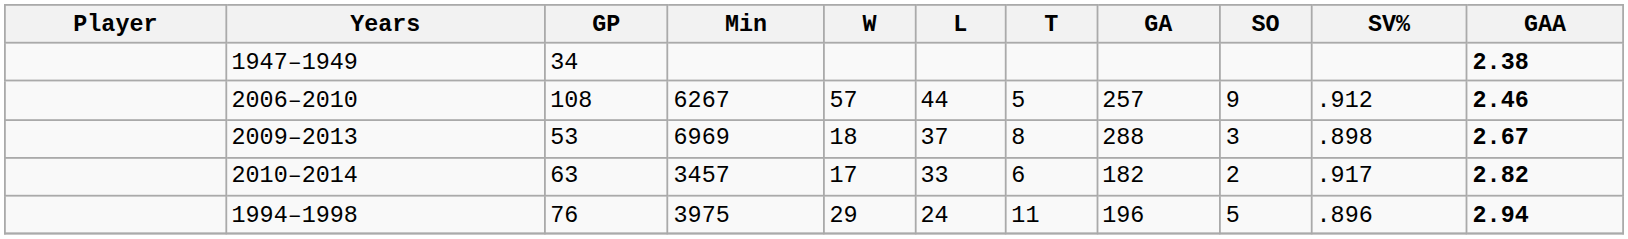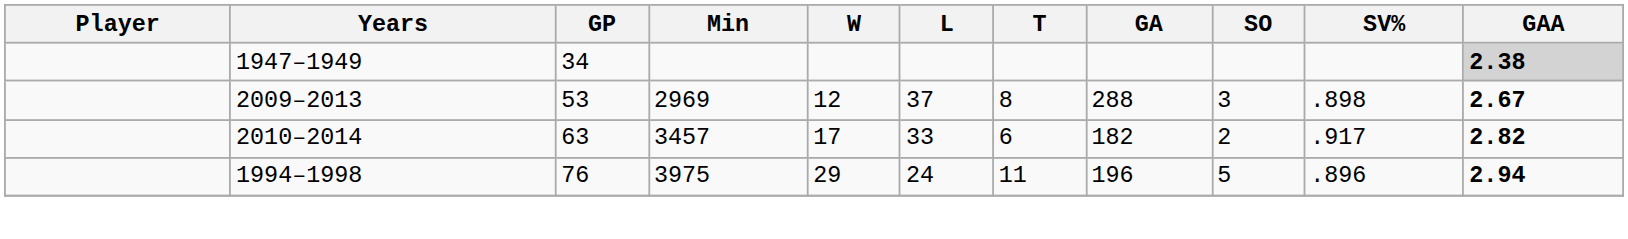(1501, 62) no background -> (1497, 62) lightgrey background
- row: (295, 100)
(702, 138) 6969 -> (682, 100) 2969
(844, 138) 18 -> (827, 100) 12
